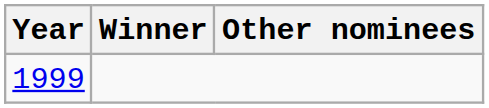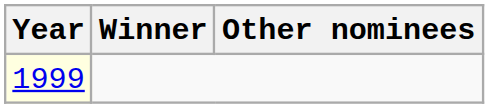(49, 79) no background -> (49, 79) lightyellow background
